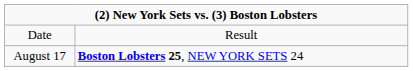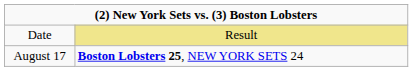(241, 35) no background -> (241, 35) khaki background
